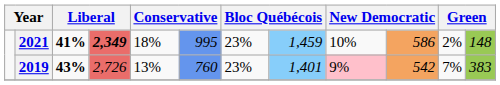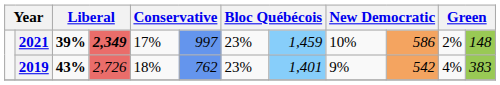(71, 42) 41% -> (71, 42) 39%
(147, 42) 18% -> (147, 42) 17%
(206, 42) 995 -> (206, 42) 997
(147, 67) 13% -> (147, 67) 18%
(206, 67) 760 -> (206, 67) 762
(339, 67) pink background -> (339, 67) no background
(452, 67) 7% -> (452, 67) 4%
